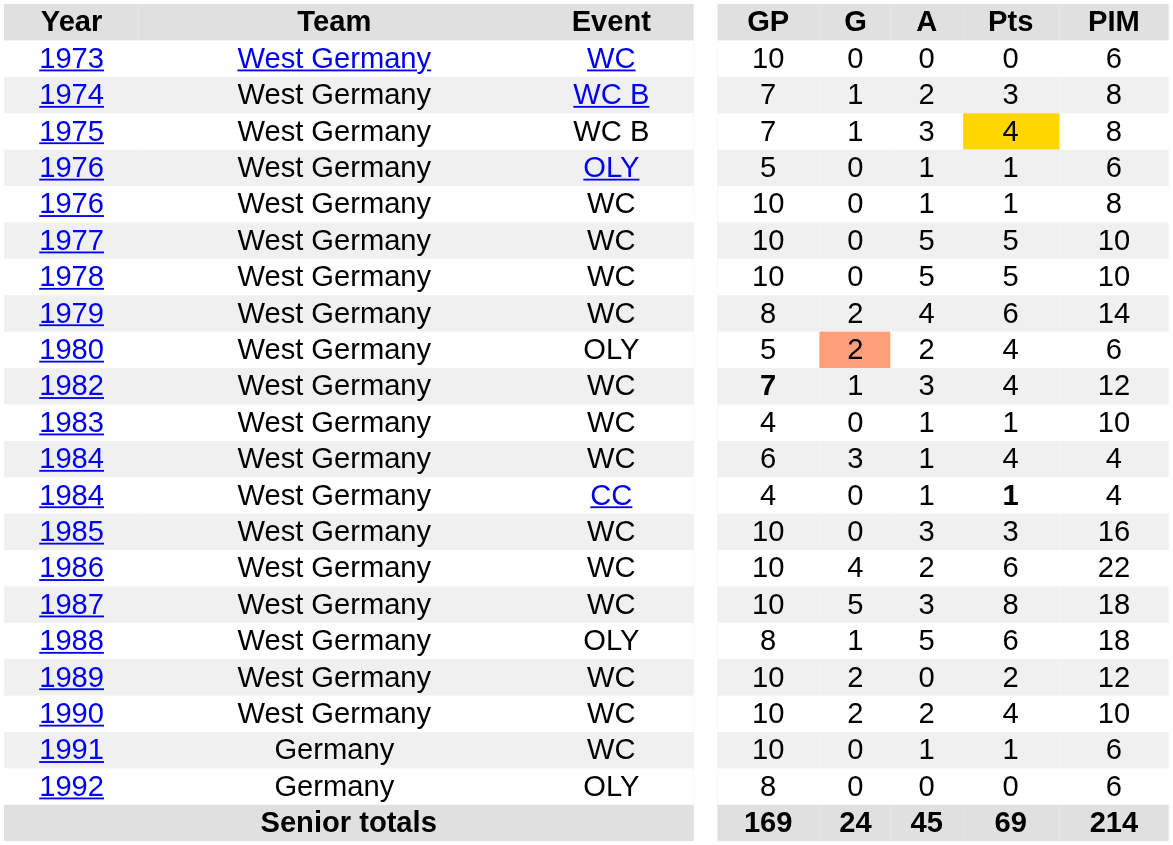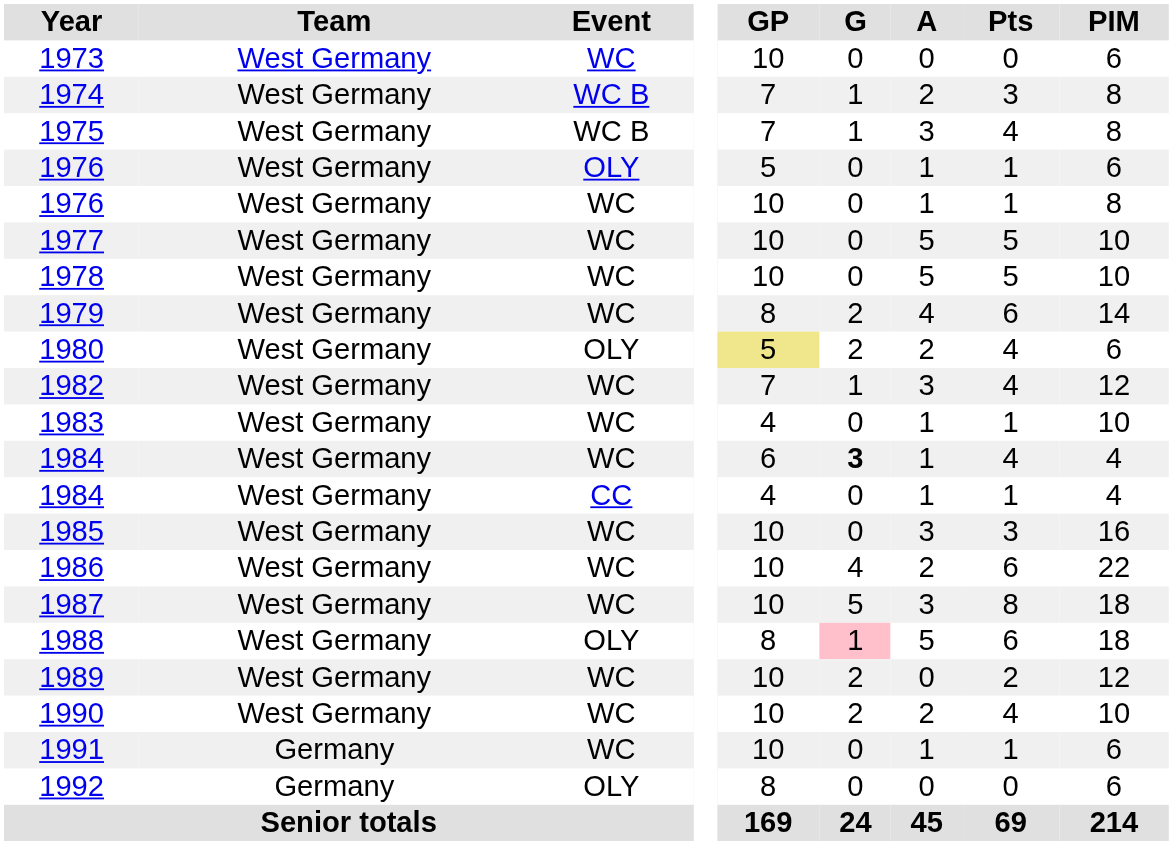(1011, 130) gold background -> (1011, 130) no background
(768, 349) no background -> (768, 349) khaki background
(855, 349) lightsalmon background -> (855, 349) no background
(768, 385) bold -> (768, 385) normal
(855, 458) normal -> (855, 458) bold
(1011, 494) bold -> (1011, 494) normal
(855, 640) no background -> (855, 640) pink background
